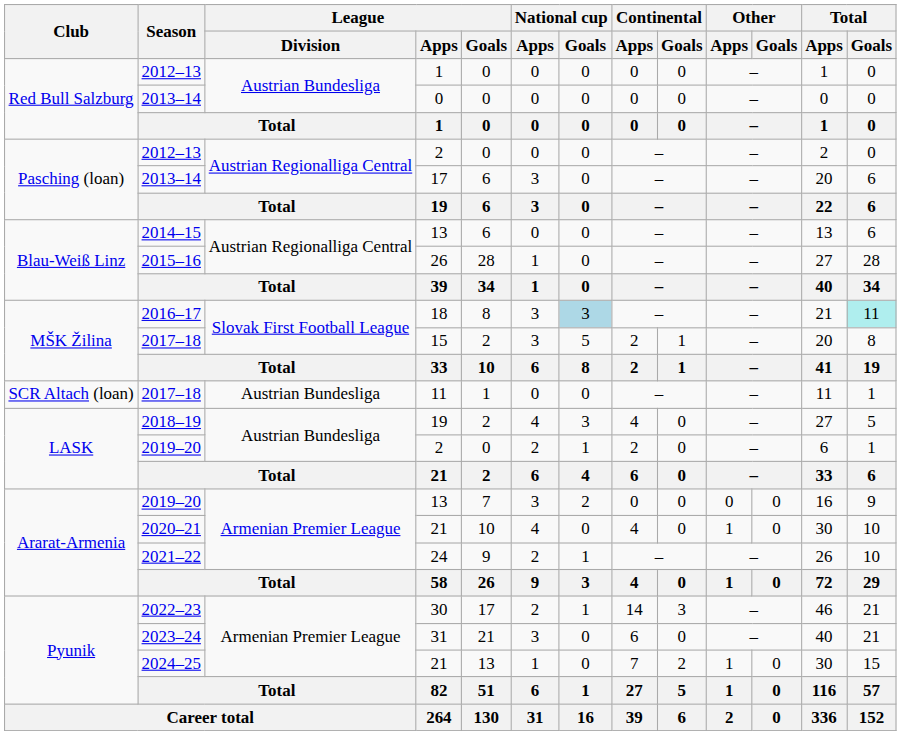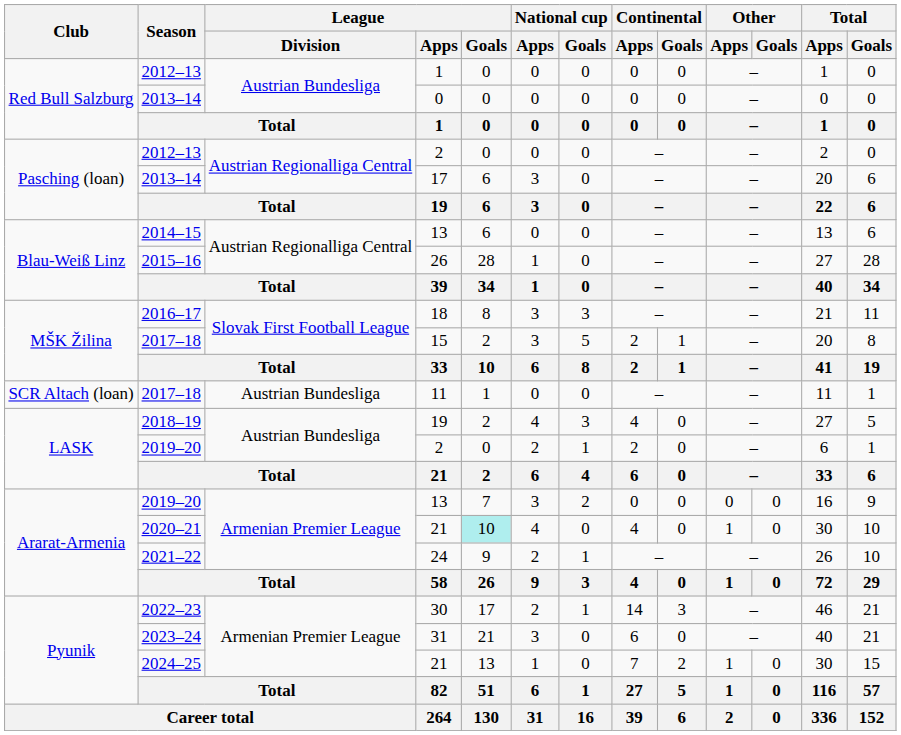(585, 313) lightblue background -> (585, 313) no background
(871, 313) paleturquoise background -> (871, 313) no background
(486, 529) no background -> (486, 529) paleturquoise background
